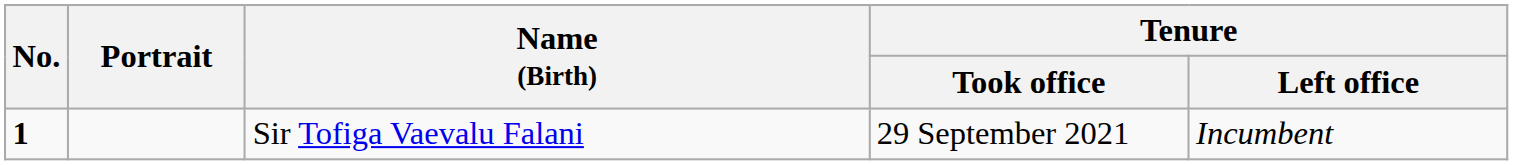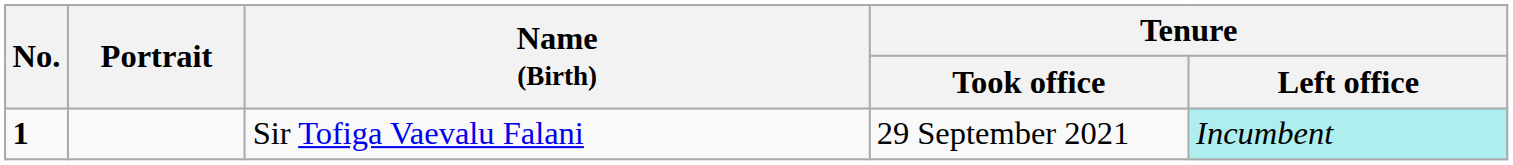(1265, 133) no background -> (1265, 133) paleturquoise background
